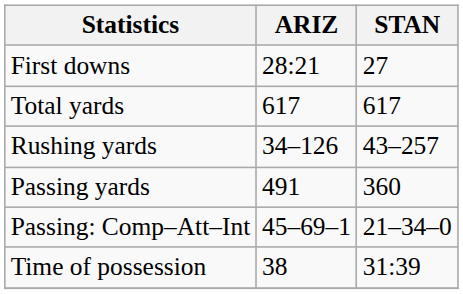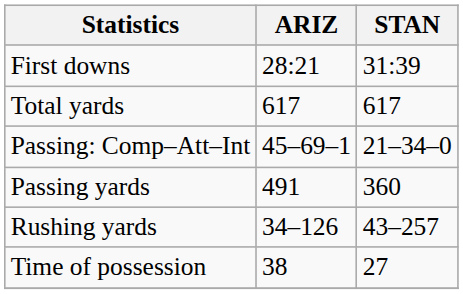(375, 65) 27 -> (392, 65) 31:39
rows swapped: (84, 146) <-> (130, 226)
(392, 267) 31:39 -> (375, 267) 27
